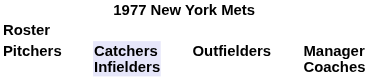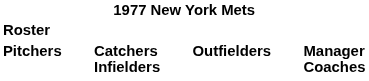(127, 59) lavender background -> (127, 59) no background
